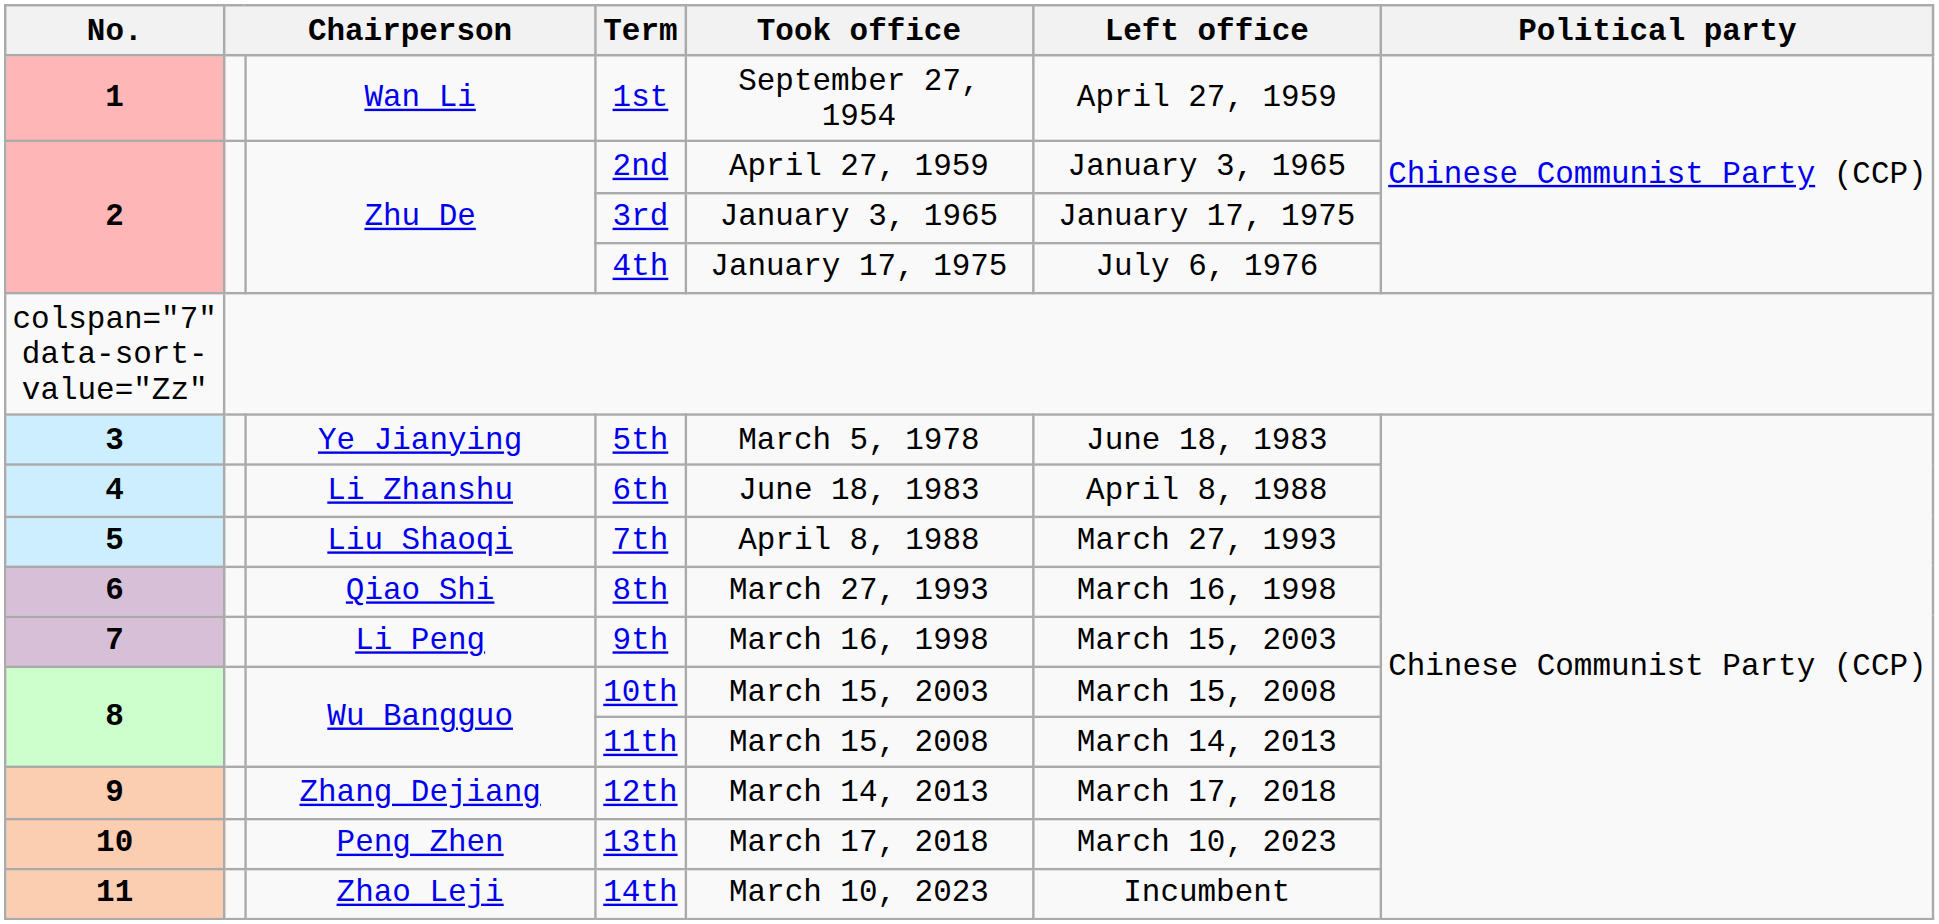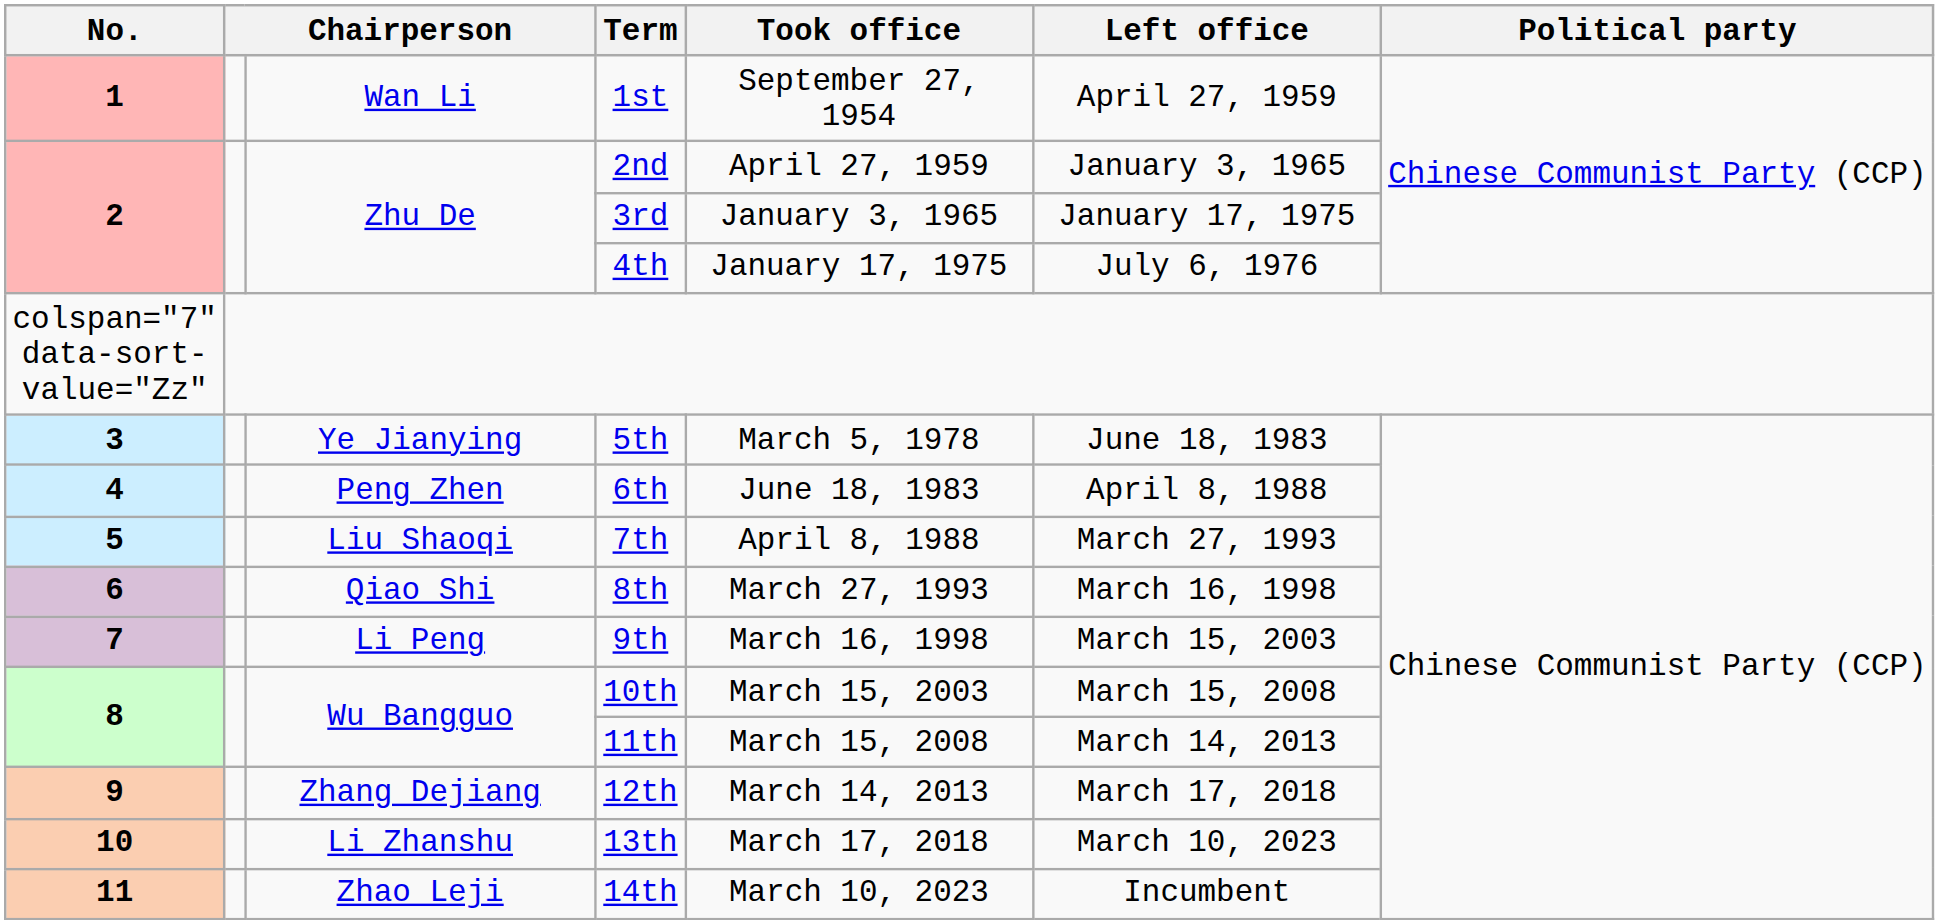(420, 490) Li Zhanshu -> (420, 490) Peng Zhen
(420, 843) Peng Zhen -> (420, 843) Li Zhanshu
